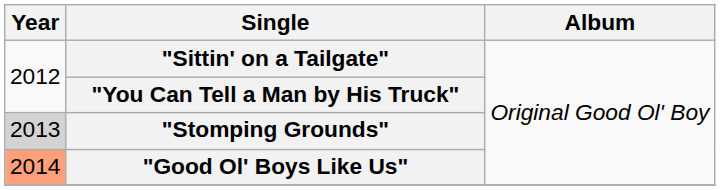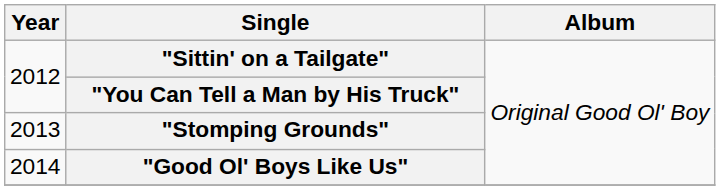(35, 130) lightgrey background -> (35, 130) no background
(35, 166) lightsalmon background -> (35, 166) no background
